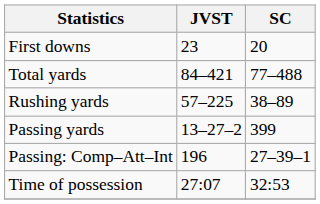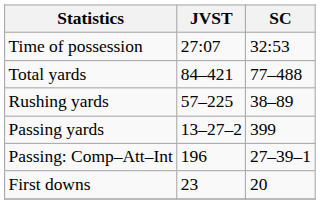rows swapped: (50, 46) <-> (76, 184)
